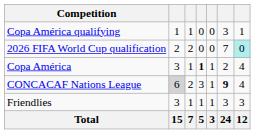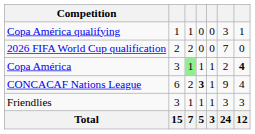(242, 48) paleturquoise background -> (242, 48) no background
(190, 66) no background -> (190, 66) lightgreen background
(201, 66) bold -> (201, 66) normal
(242, 66) normal -> (242, 66) bold
(177, 84) lightgrey background -> (177, 84) no background
(201, 84) normal -> (201, 84) bold
(226, 84) bold -> (226, 84) normal
